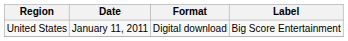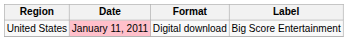(110, 28) no background -> (110, 28) pink background
